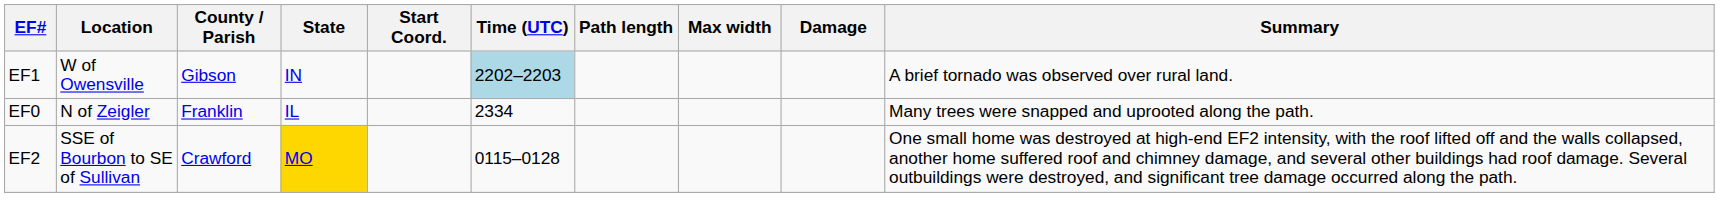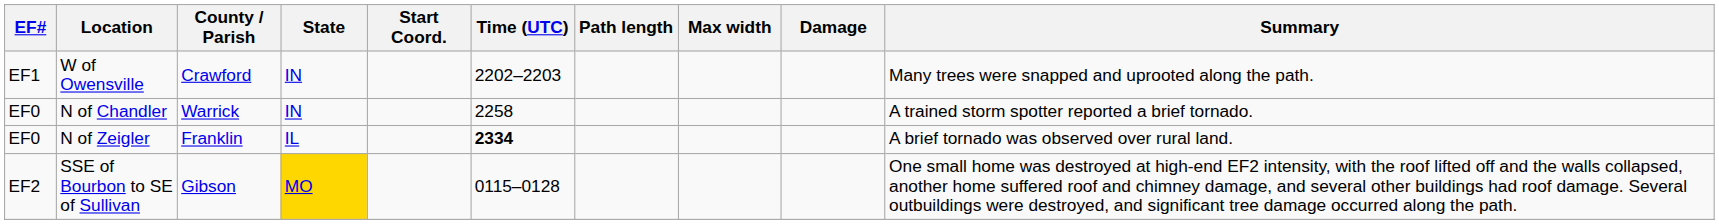(209, 74) Gibson -> (216, 74) Crawford
(518, 74) lightblue background -> (518, 74) no background
(1061, 74) A brief tornado was observed over rural land. -> (1101, 74) Many trees were snapped and uprooted along the path.
+ row: (114, 111)
(494, 111) normal -> (494, 139) bold
(1101, 111) Many trees were snapped and uprooted along the path. -> (1061, 139) A brief tornado was observed over rural land.
(216, 158) Crawford -> (209, 186) Gibson
